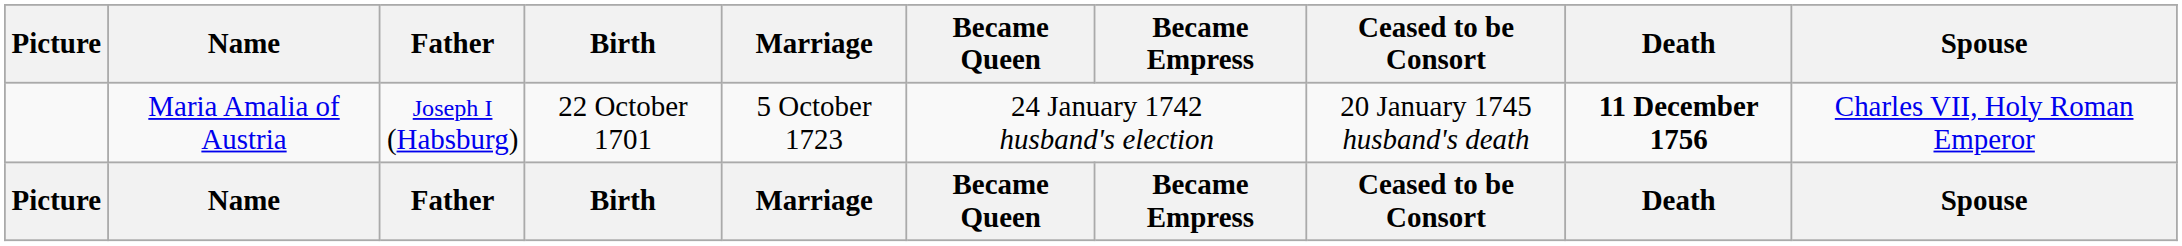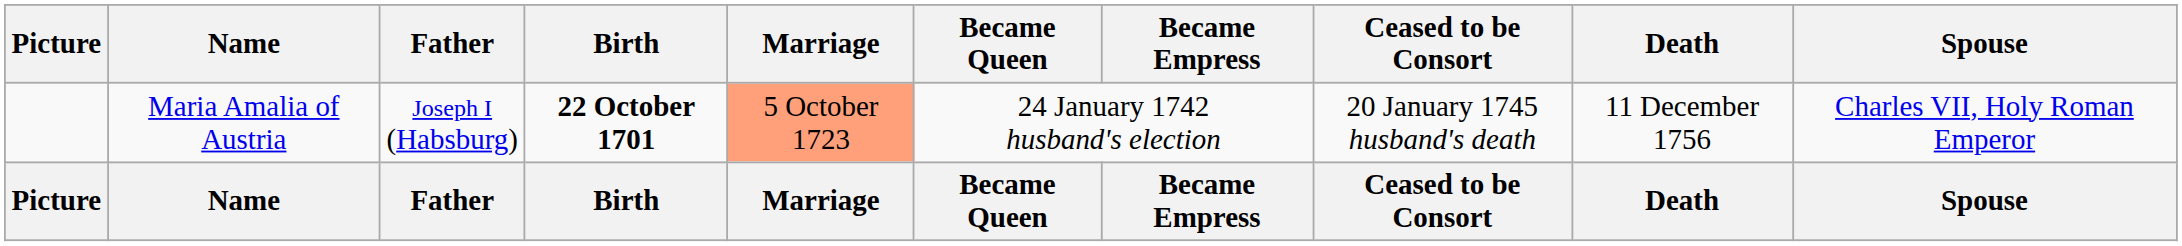(623, 122) normal -> (626, 122) bold
(814, 122) no background -> (821, 122) lightsalmon background
(1679, 122) bold -> (1682, 122) normal
